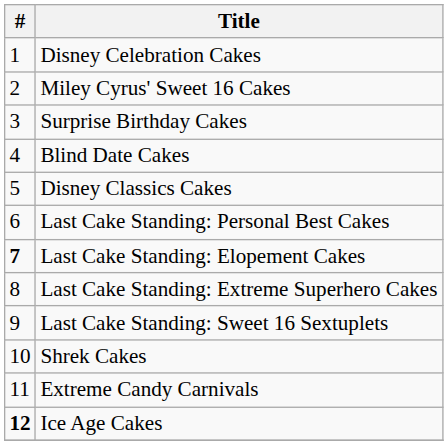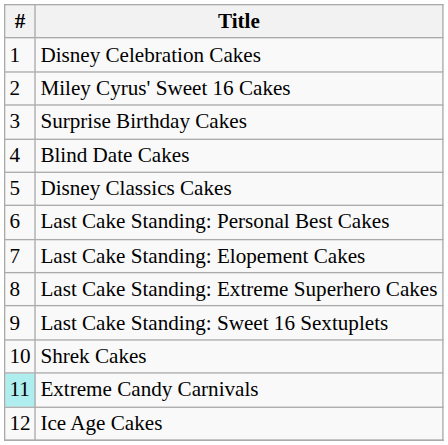(15, 255) bold -> (15, 255) normal
(20, 389) no background -> (20, 389) paleturquoise background
(20, 423) bold -> (20, 423) normal
